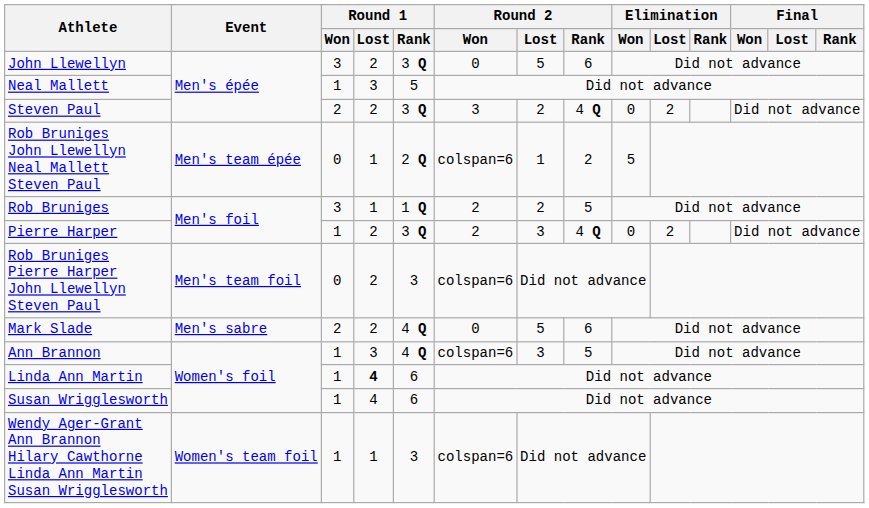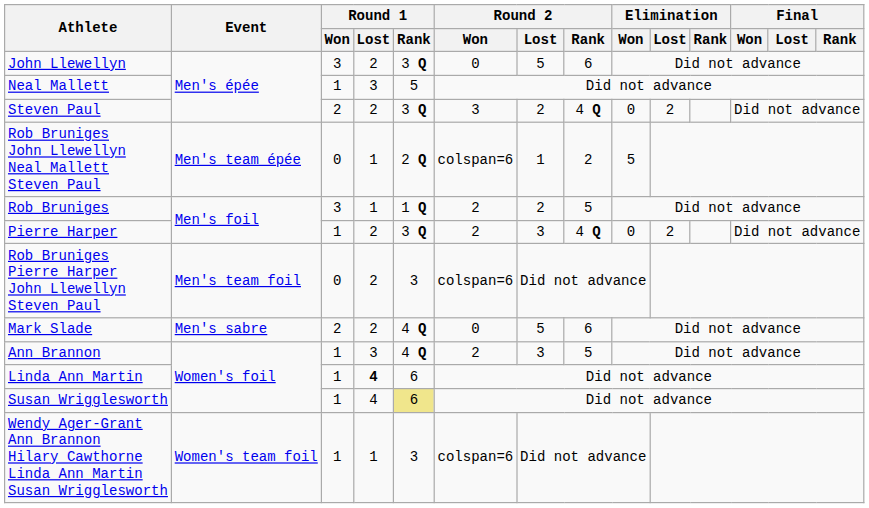(475, 353) colspan=6 -> (475, 353) 2
(414, 400) no background -> (414, 400) khaki background
